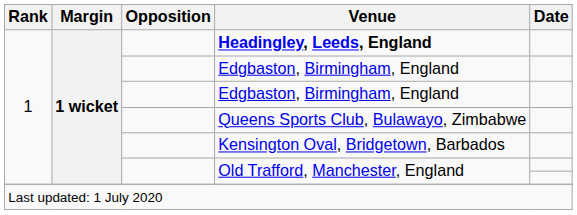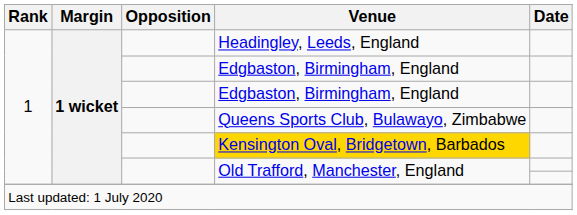(325, 42) bold -> (319, 42) normal
(362, 145) no background -> (362, 145) gold background
